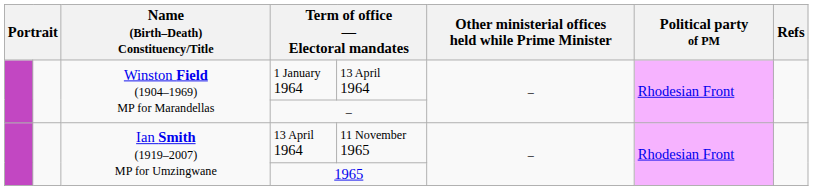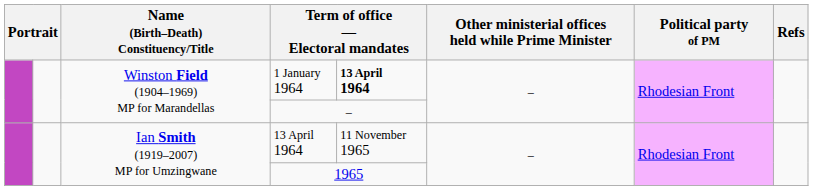(360, 80) normal -> (361, 80) bold
